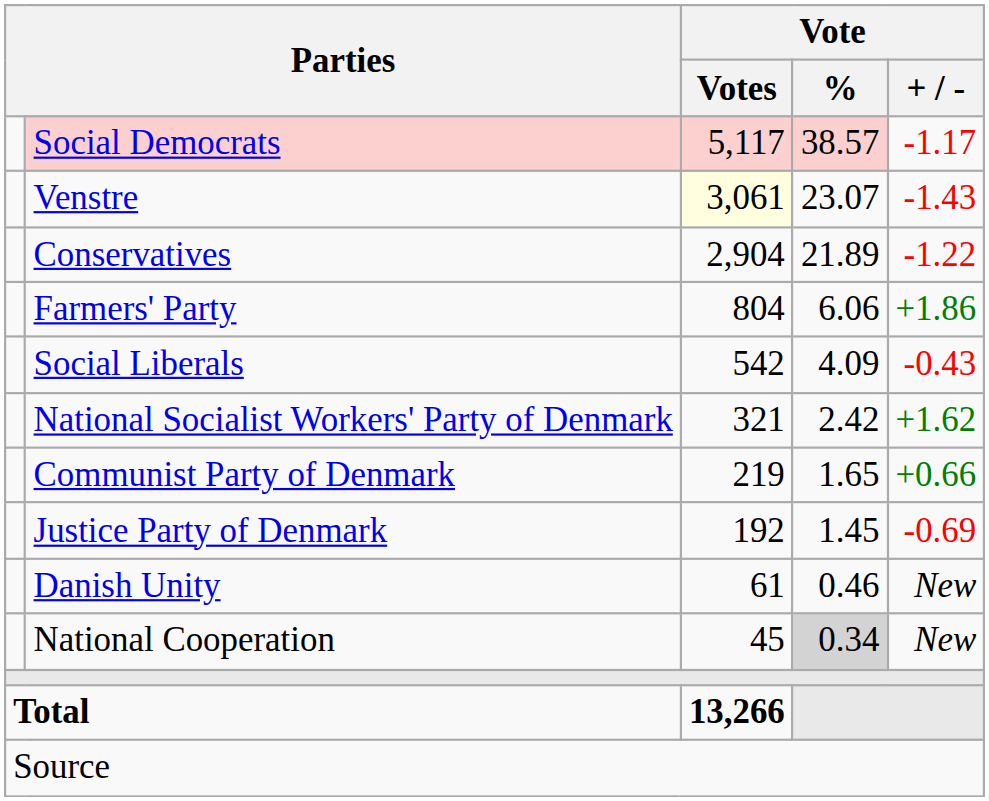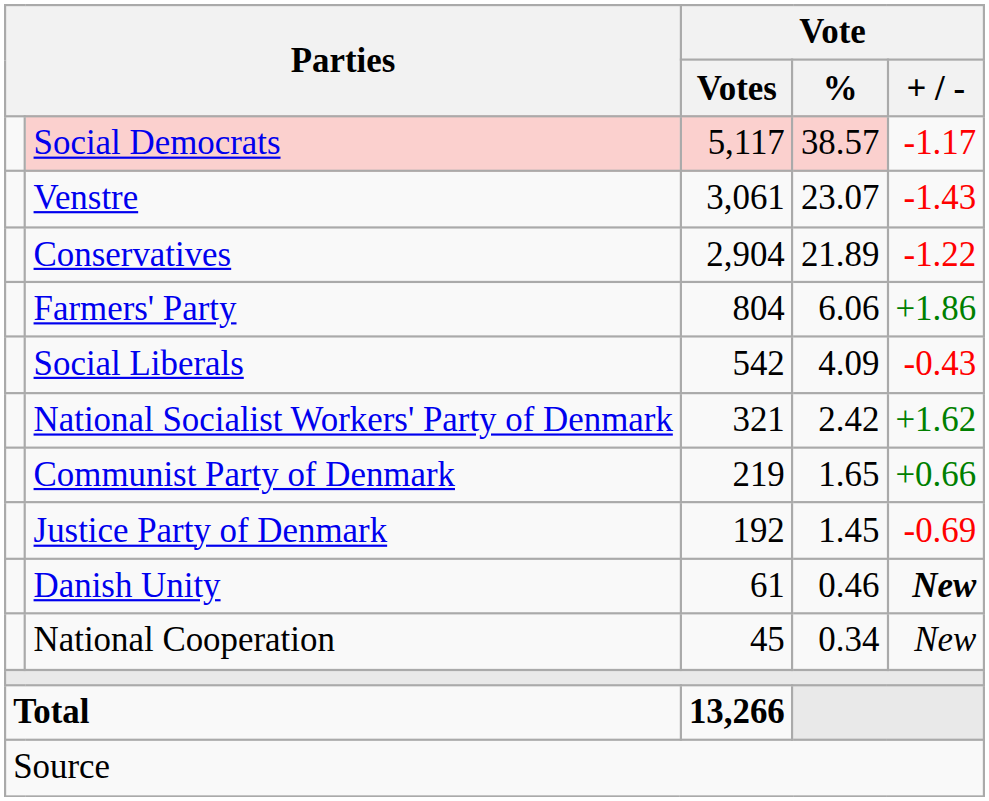(746, 198) lightyellow background -> (746, 198) no background
(945, 585) normal -> (944, 585) bold
(849, 640) lightgrey background -> (849, 640) no background
